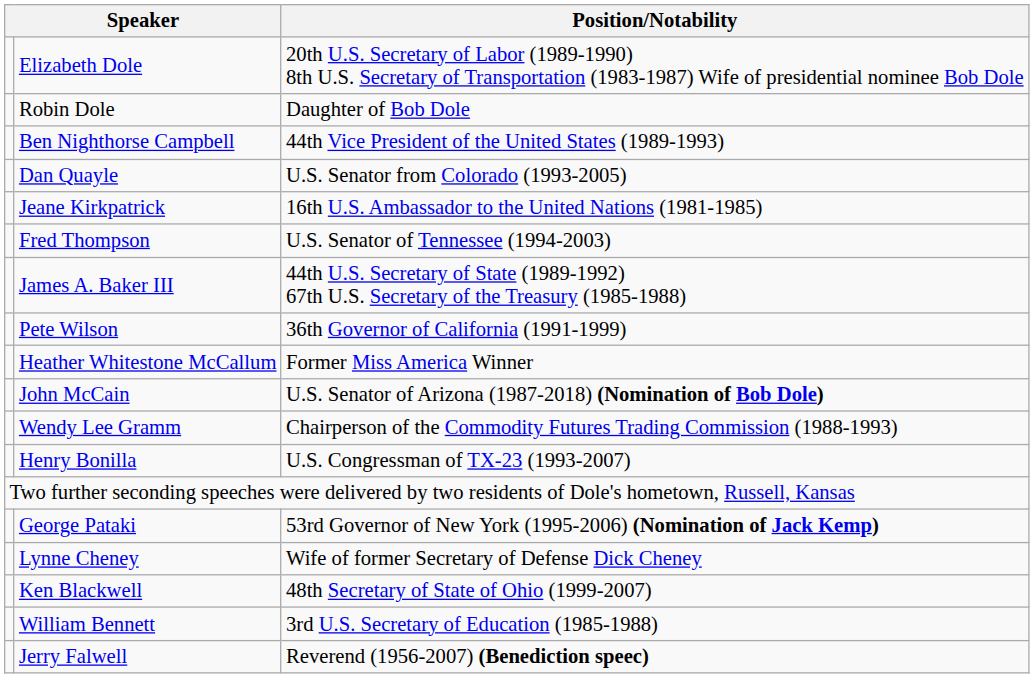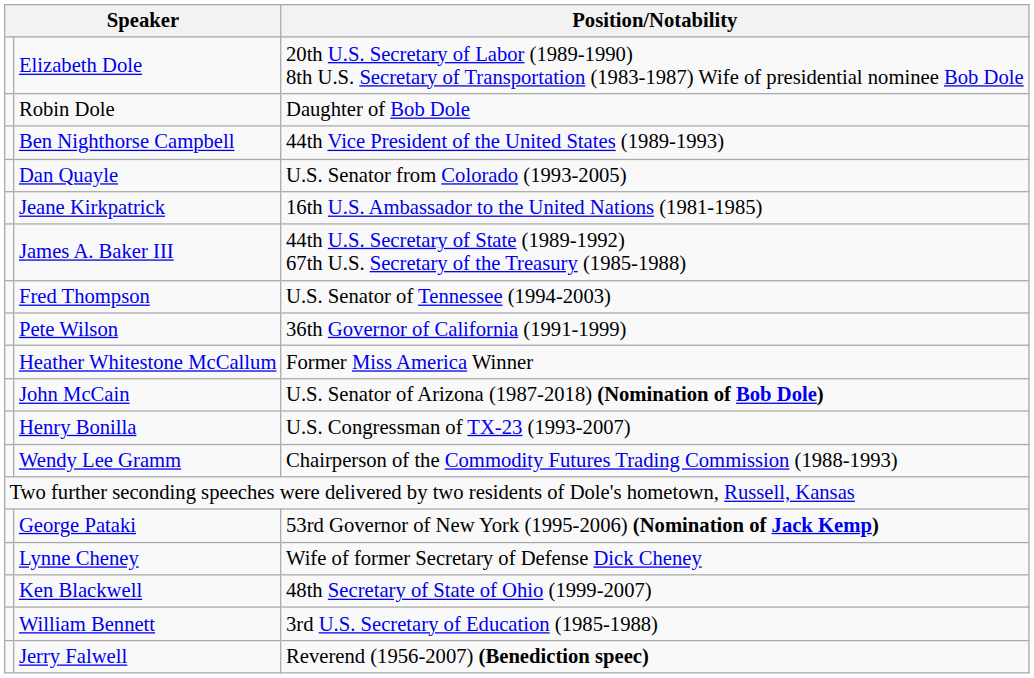rows swapped: (84, 240) <-> (96, 284)
rows swapped: (78, 460) <-> (100, 427)
